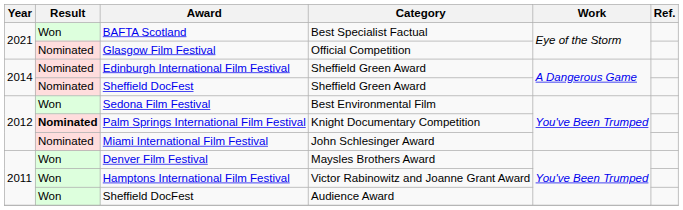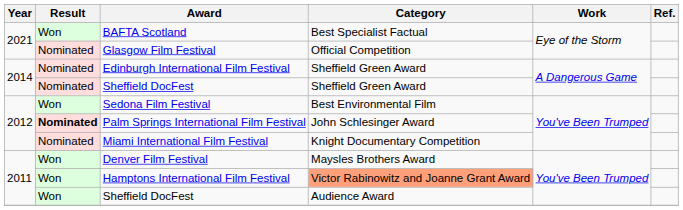(396, 123) Knight Documentary Competition -> (373, 123) John Schlesinger Award
(373, 141) John Schlesinger Award -> (396, 141) Knight Documentary Competition
(421, 178) no background -> (421, 178) lightsalmon background
